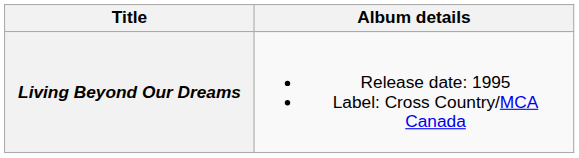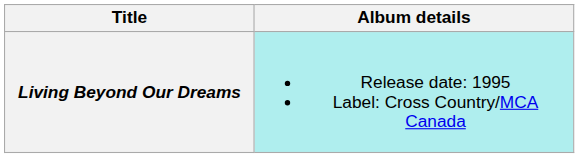(414, 102) no background -> (414, 102) paleturquoise background
